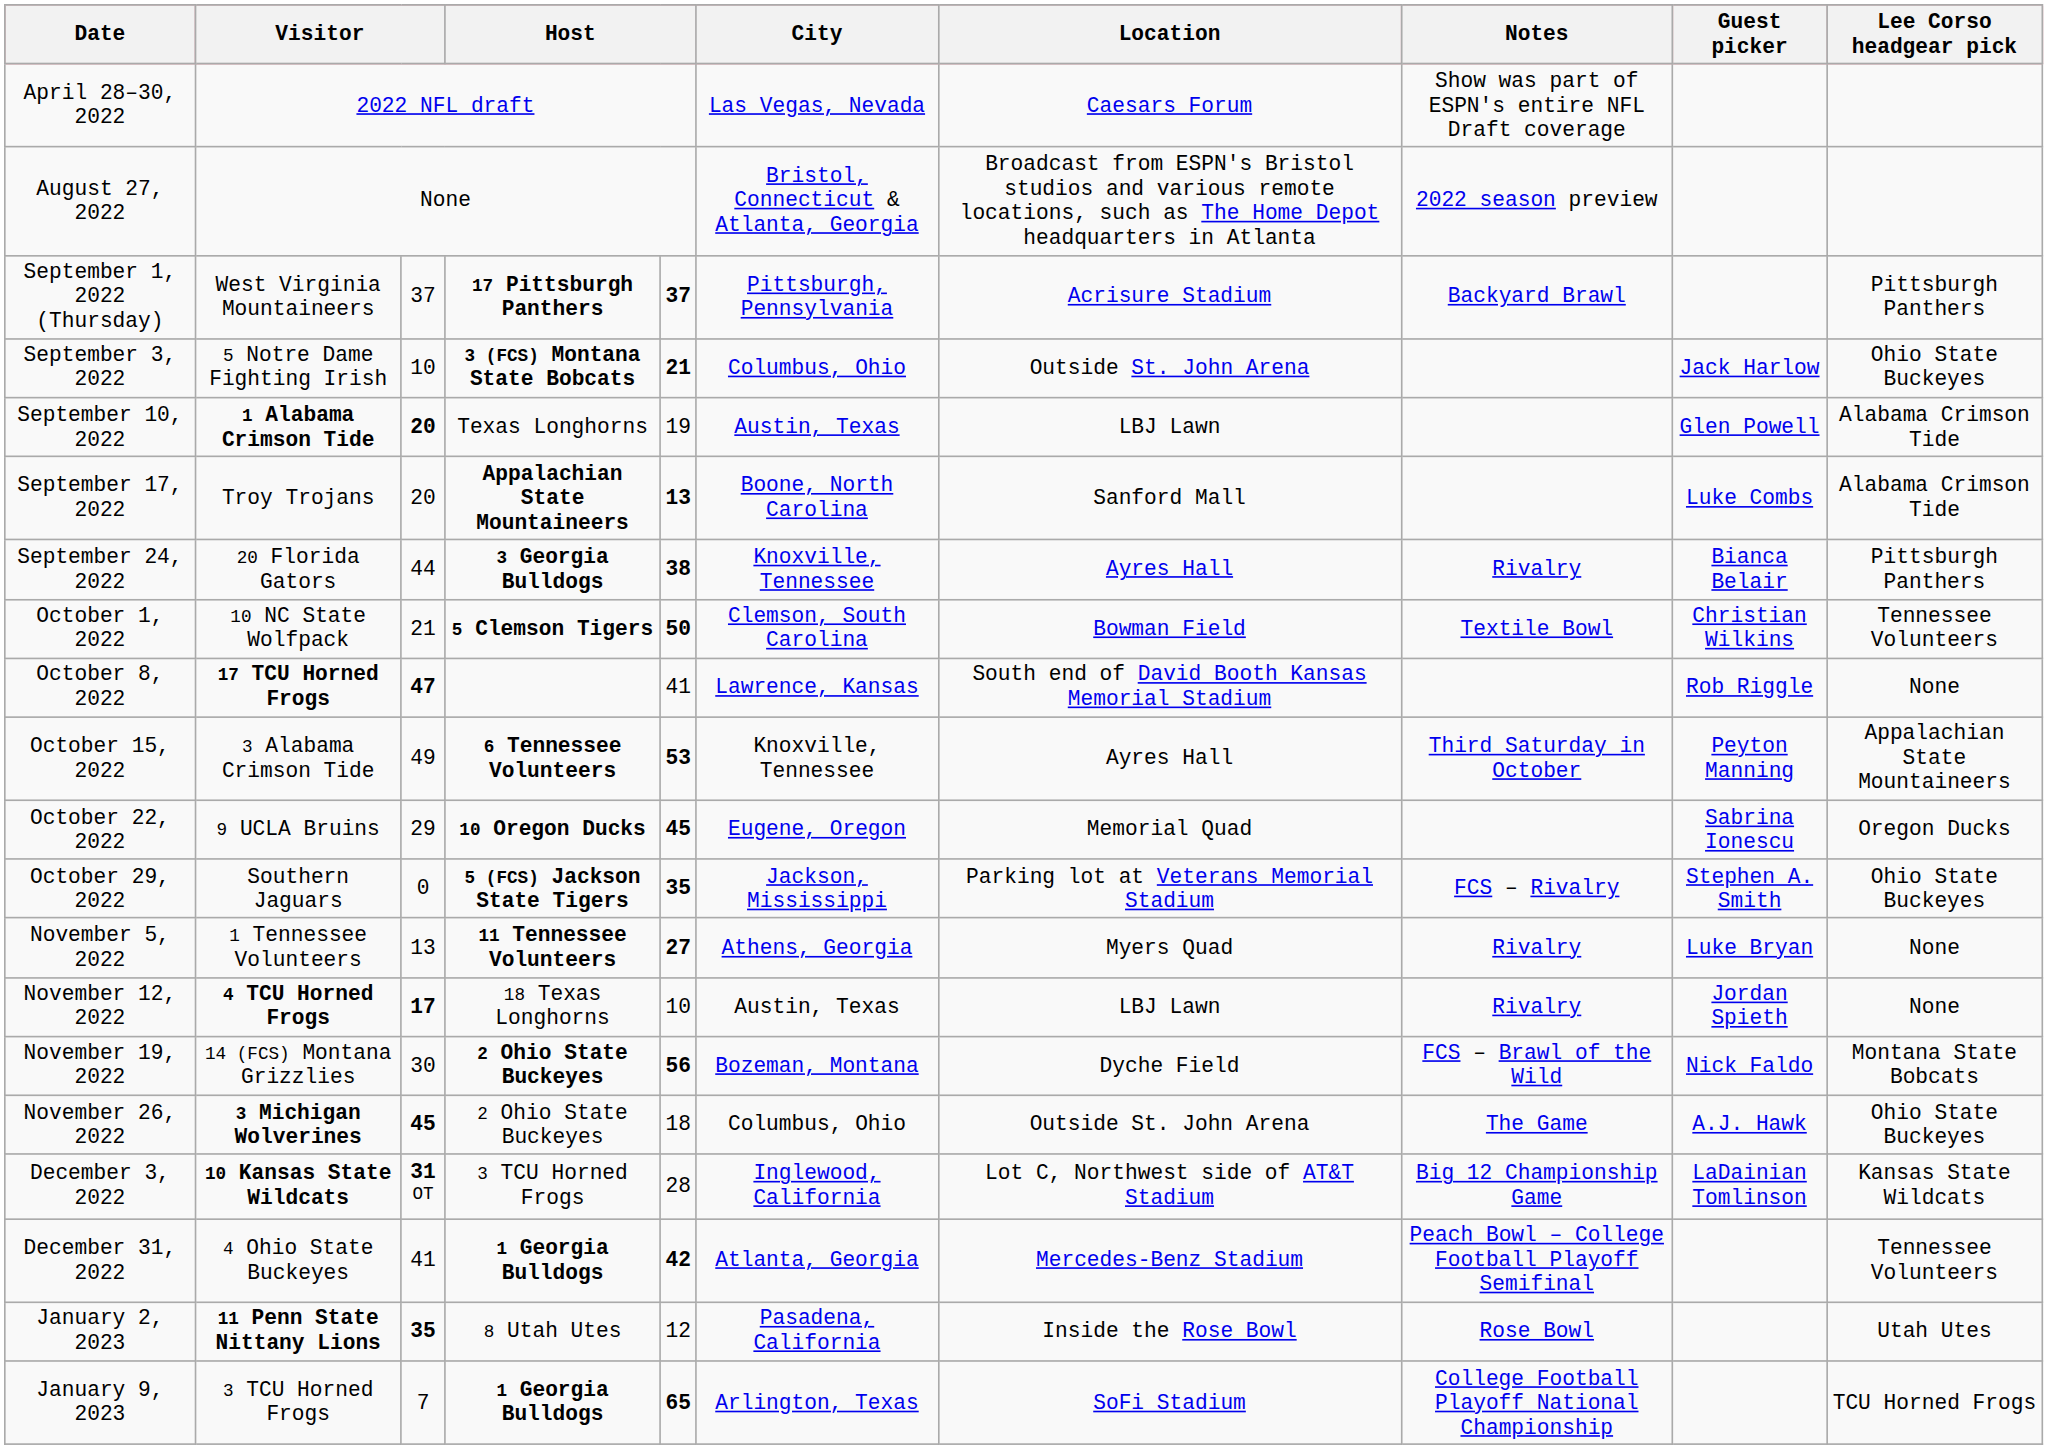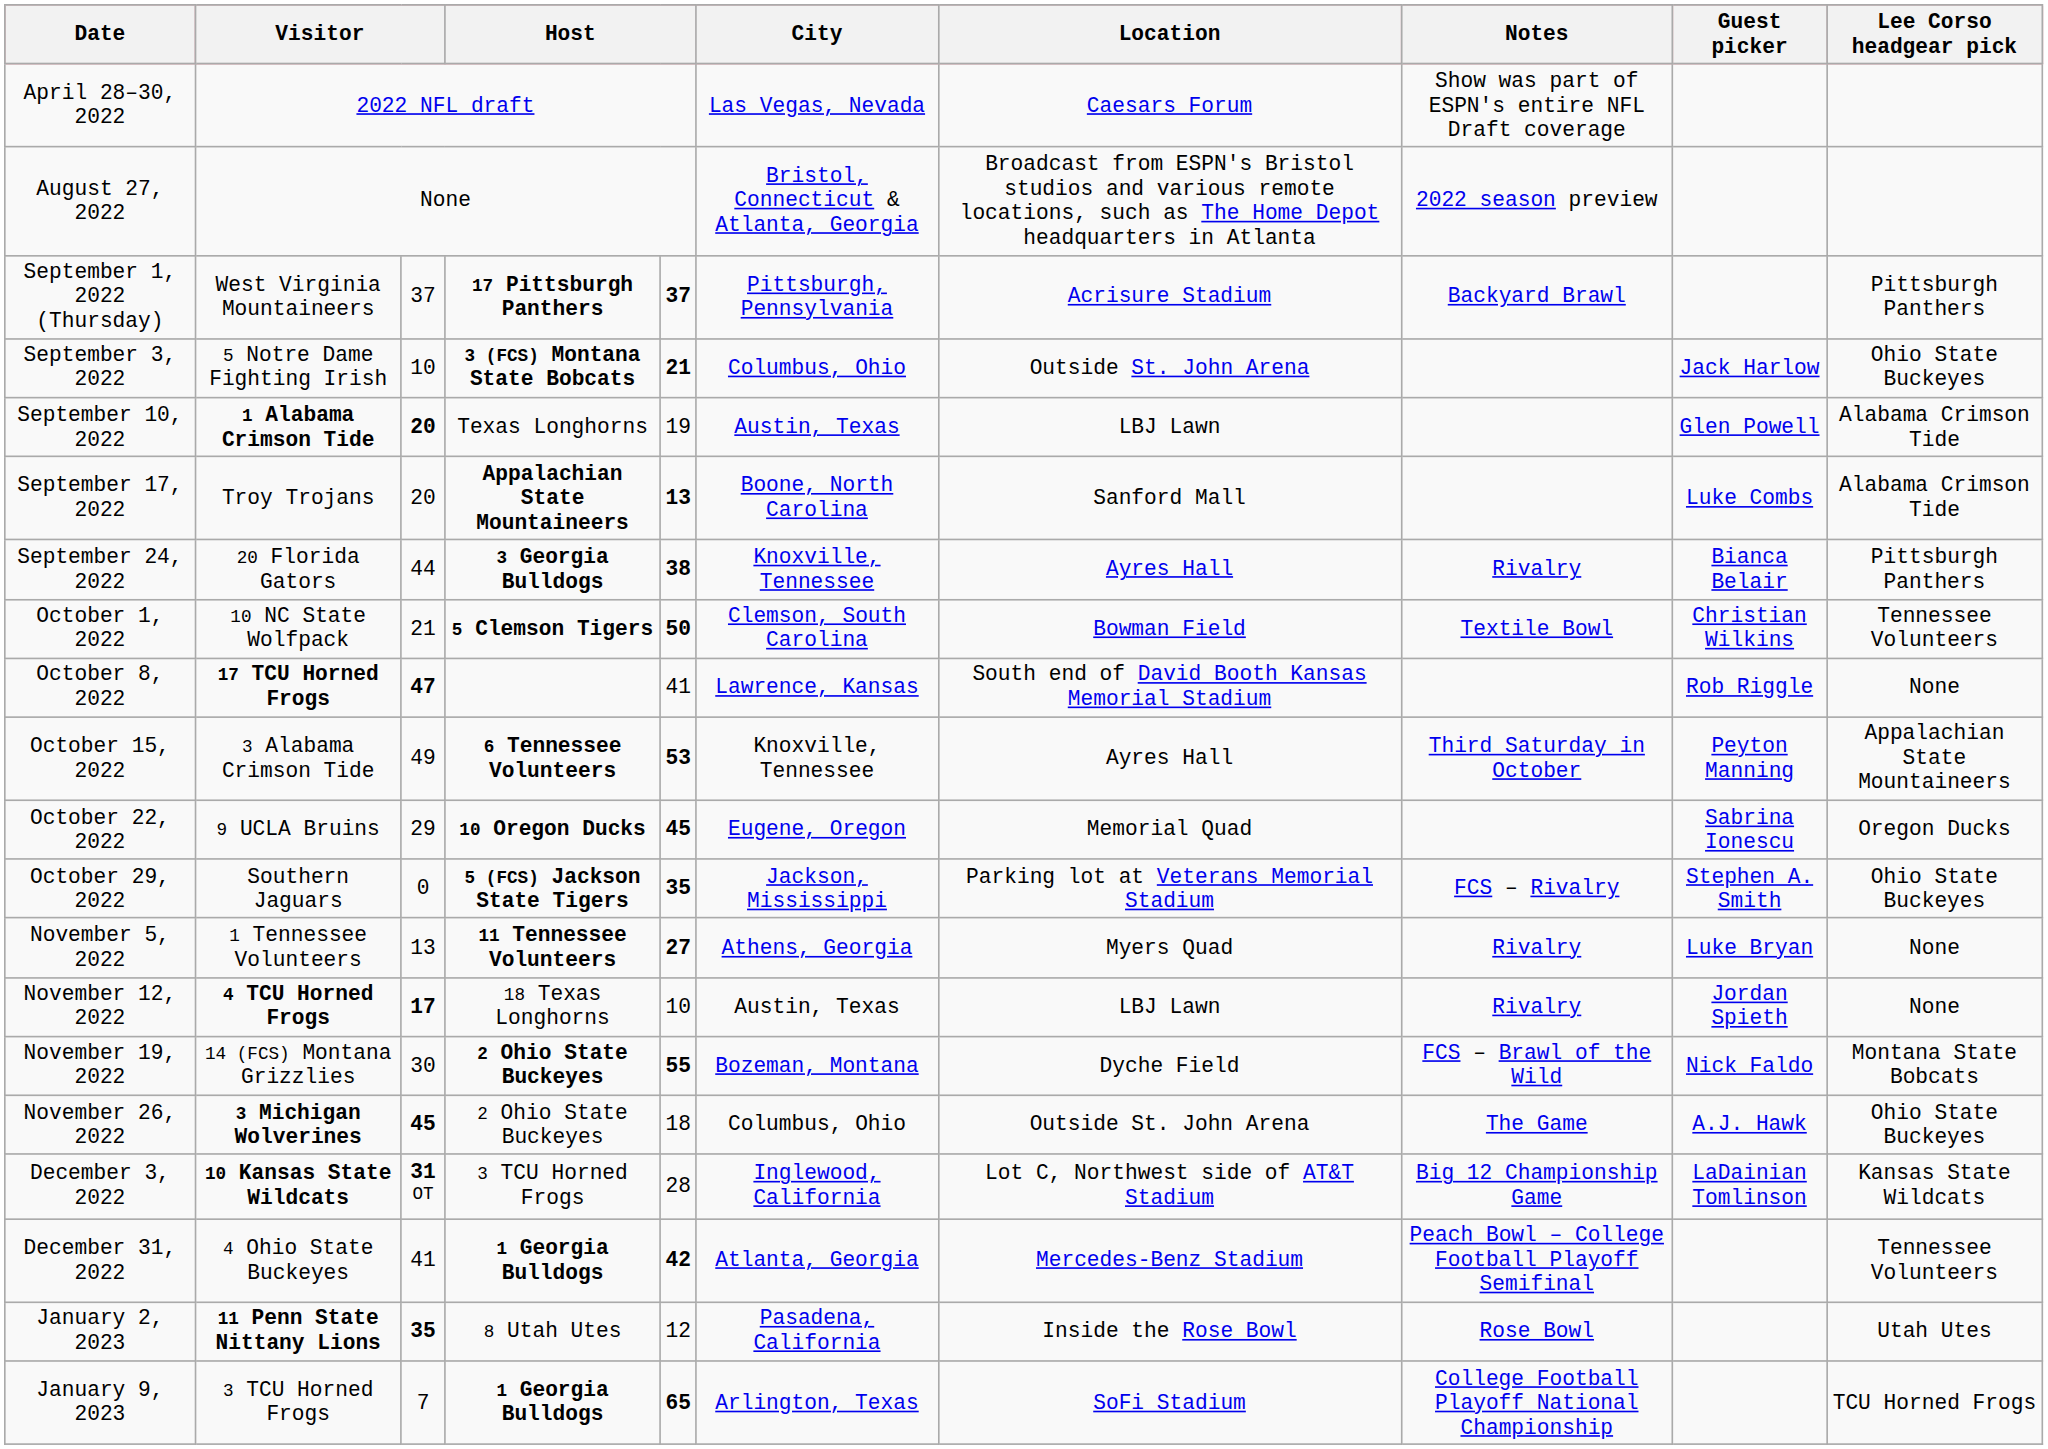(678, 1066) 56 -> (678, 1066) 55
